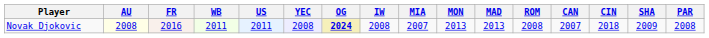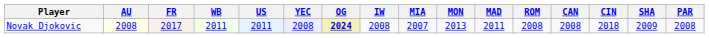(171, 26) 2016 -> (171, 26) 2017
(494, 26) 2013 -> (494, 26) 2011
(570, 26) 2007 -> (570, 26) 2008
